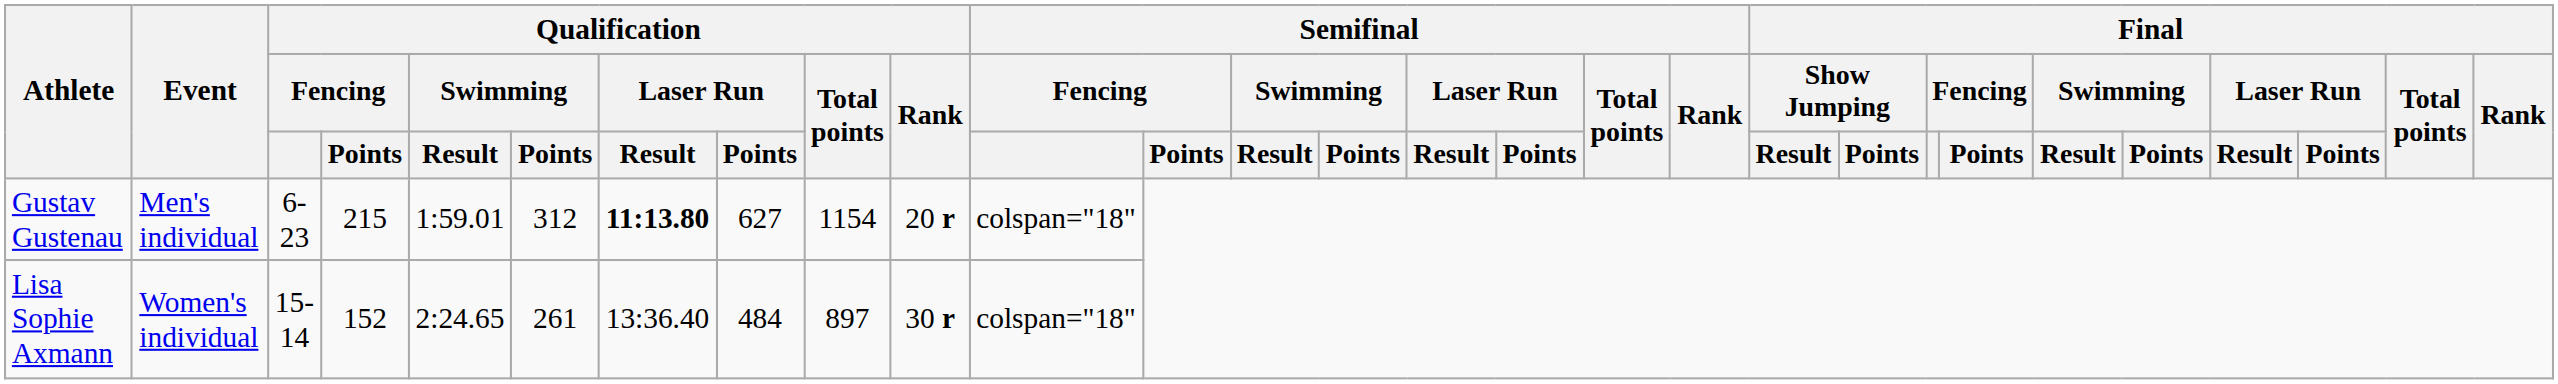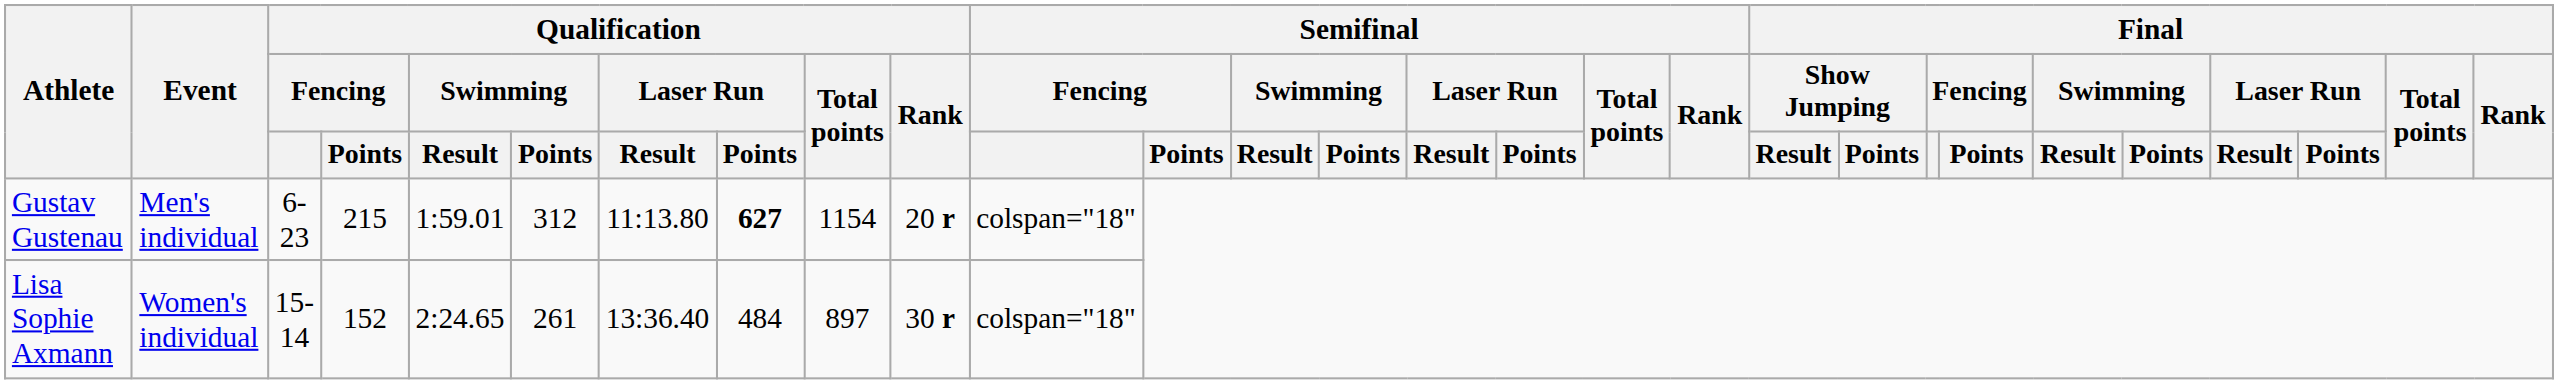(658, 219) bold -> (658, 219) normal
(760, 219) normal -> (760, 219) bold
